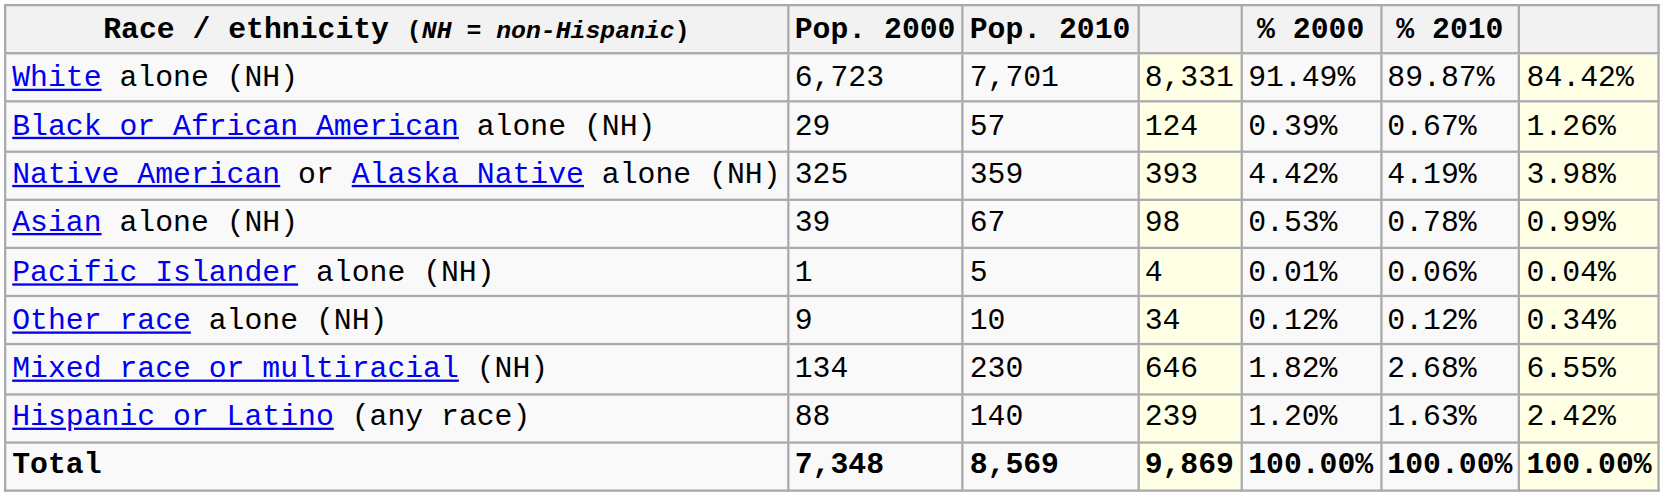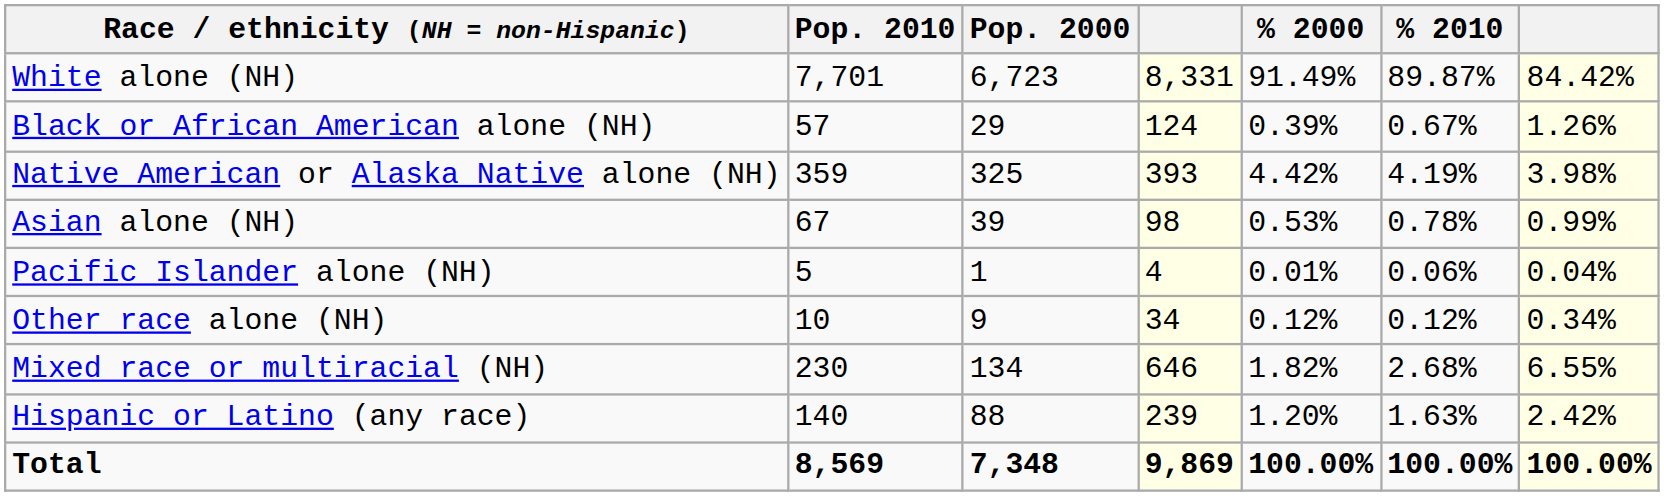columns swapped: (875, 29) <-> (1050, 29)
